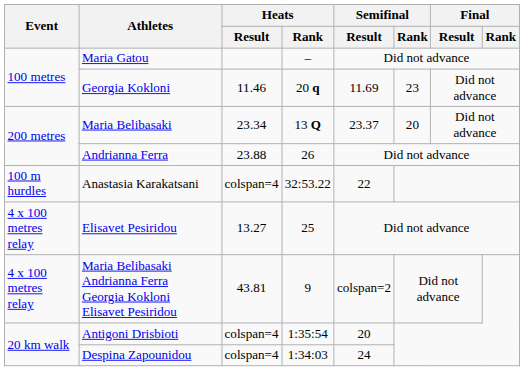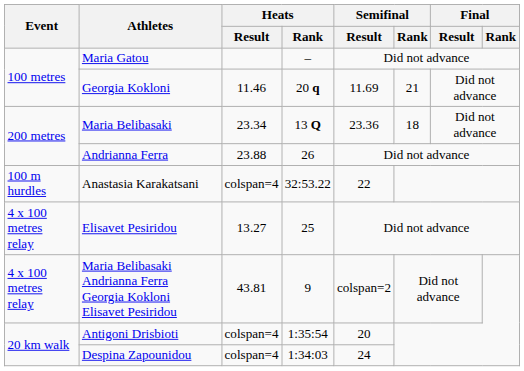(412, 88) 23 -> (412, 88) 21
(364, 125) 23.37 -> (364, 125) 23.36
(412, 125) 20 -> (412, 125) 18
